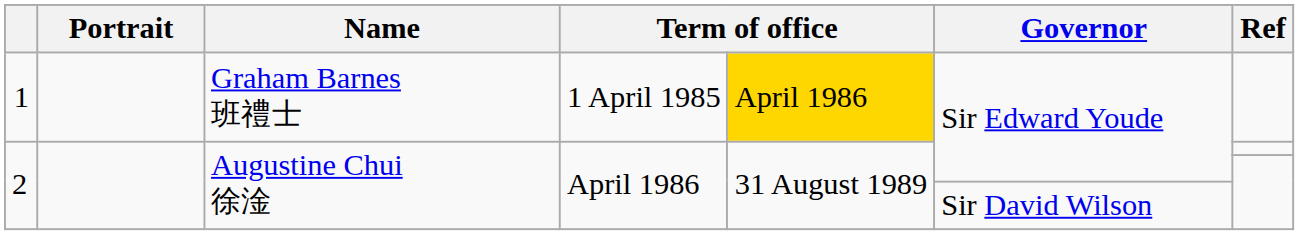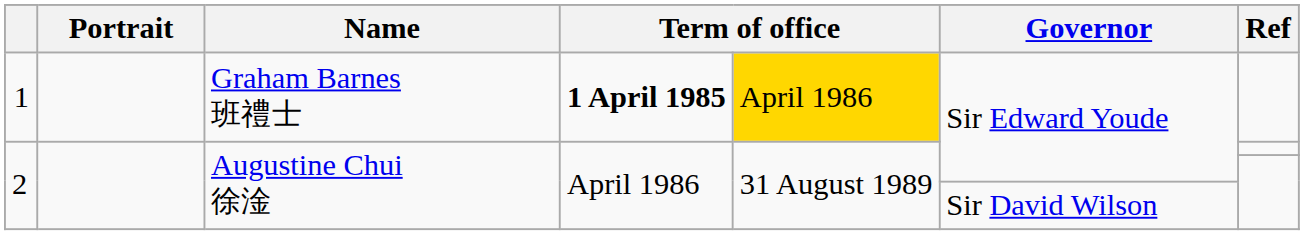(644, 96) normal -> (646, 96) bold
